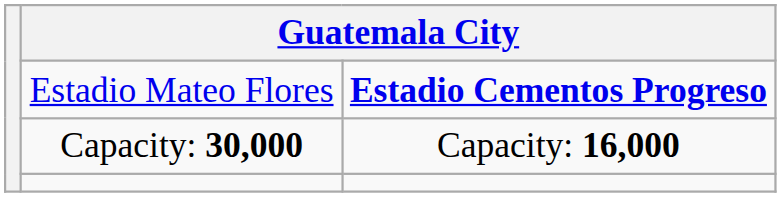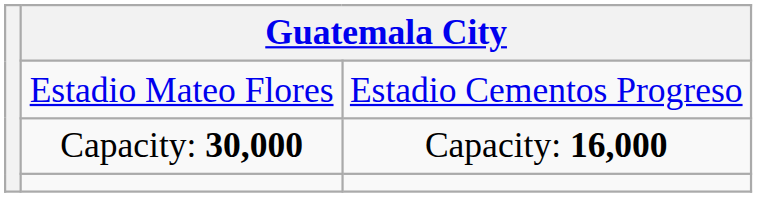(558, 88) bold -> (546, 88) normal
